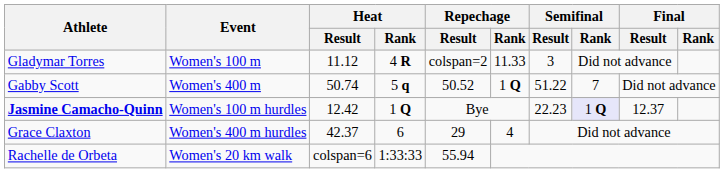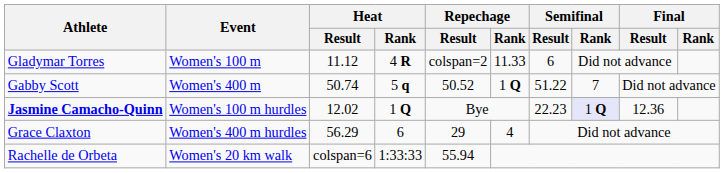(551, 62) 3 -> (551, 62) 6
(342, 109) 12.42 -> (342, 109) 12.02
(648, 109) 12.37 -> (648, 109) 12.36
(342, 132) 42.37 -> (342, 132) 56.29
